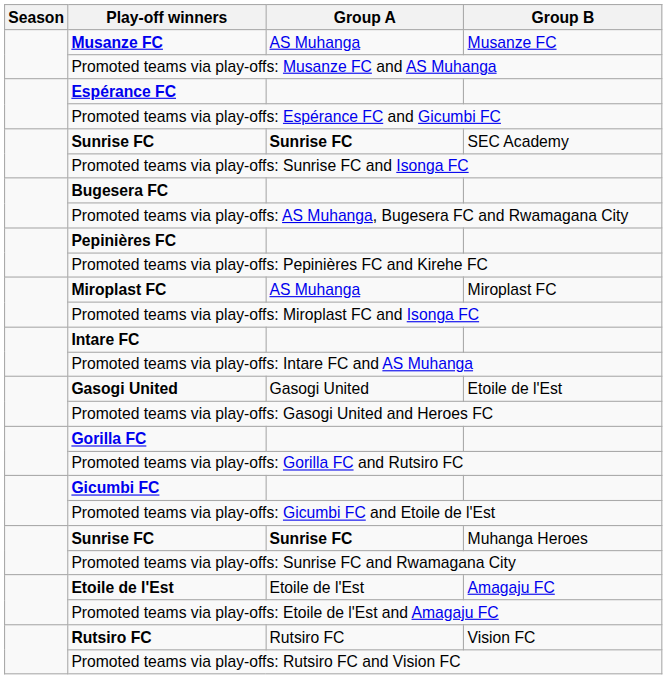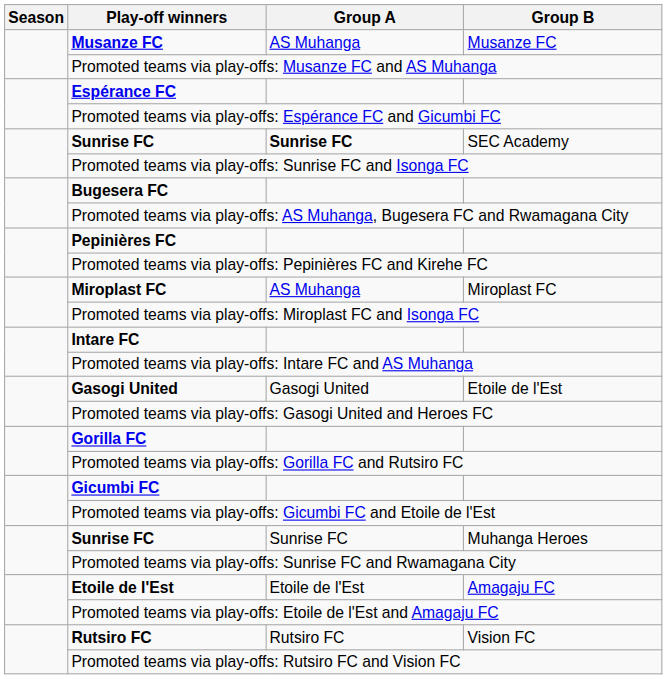(311, 538) bold -> (309, 538) normal
